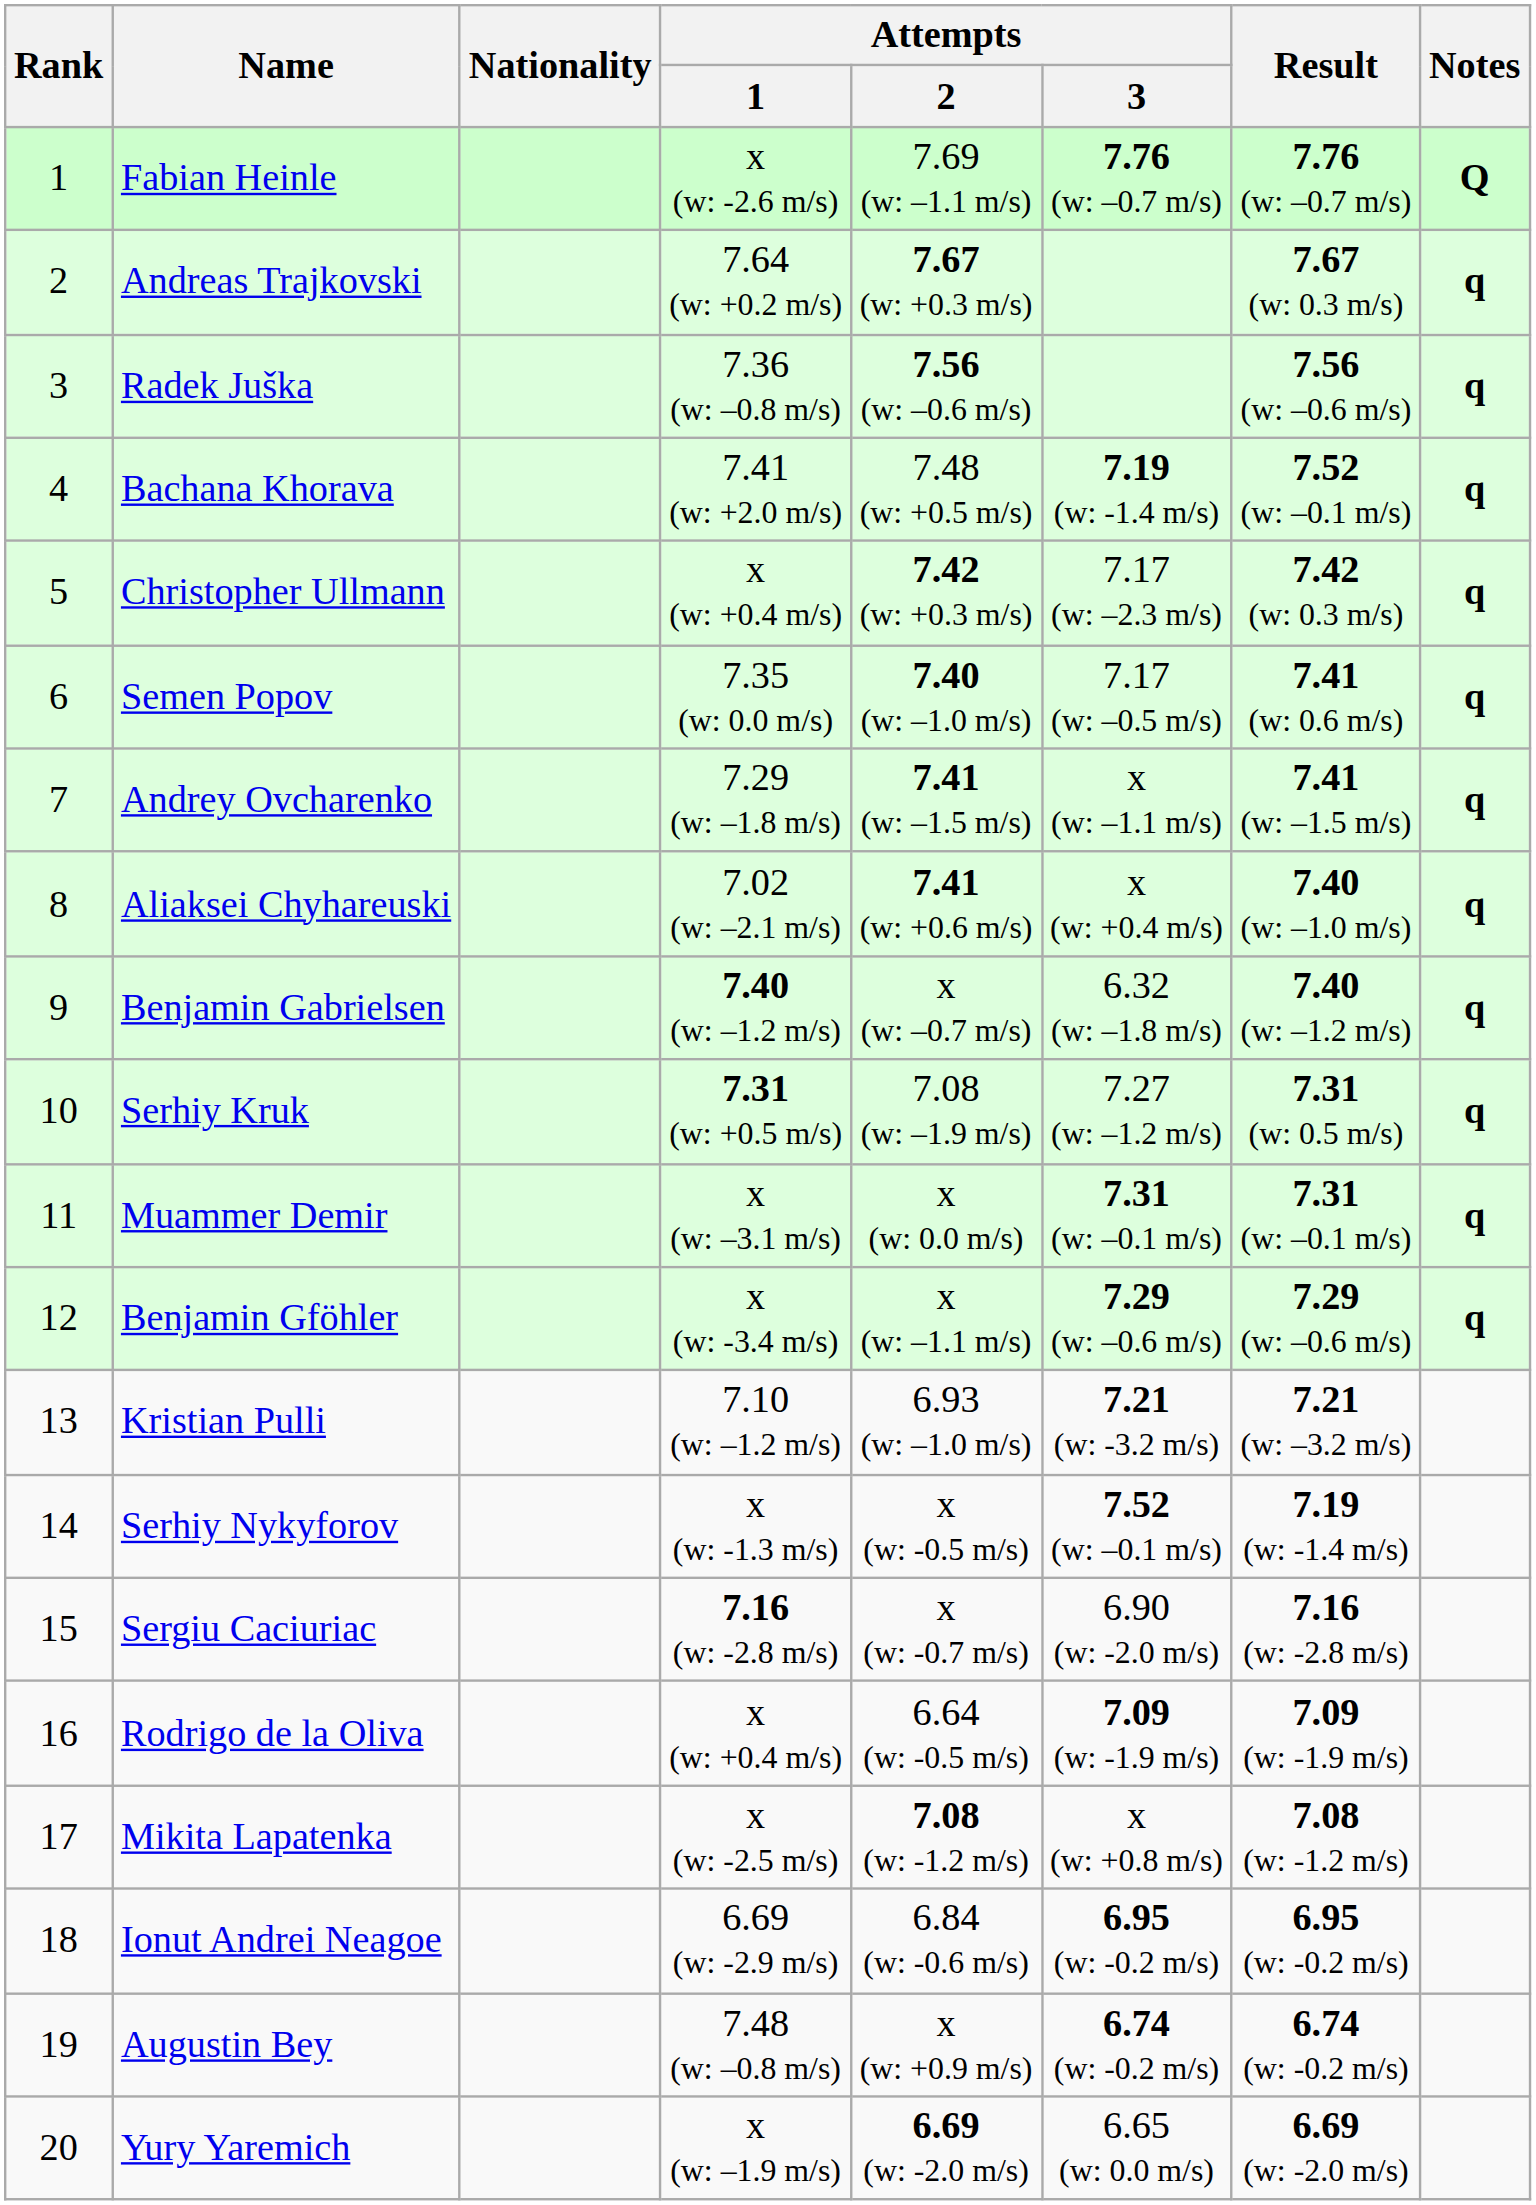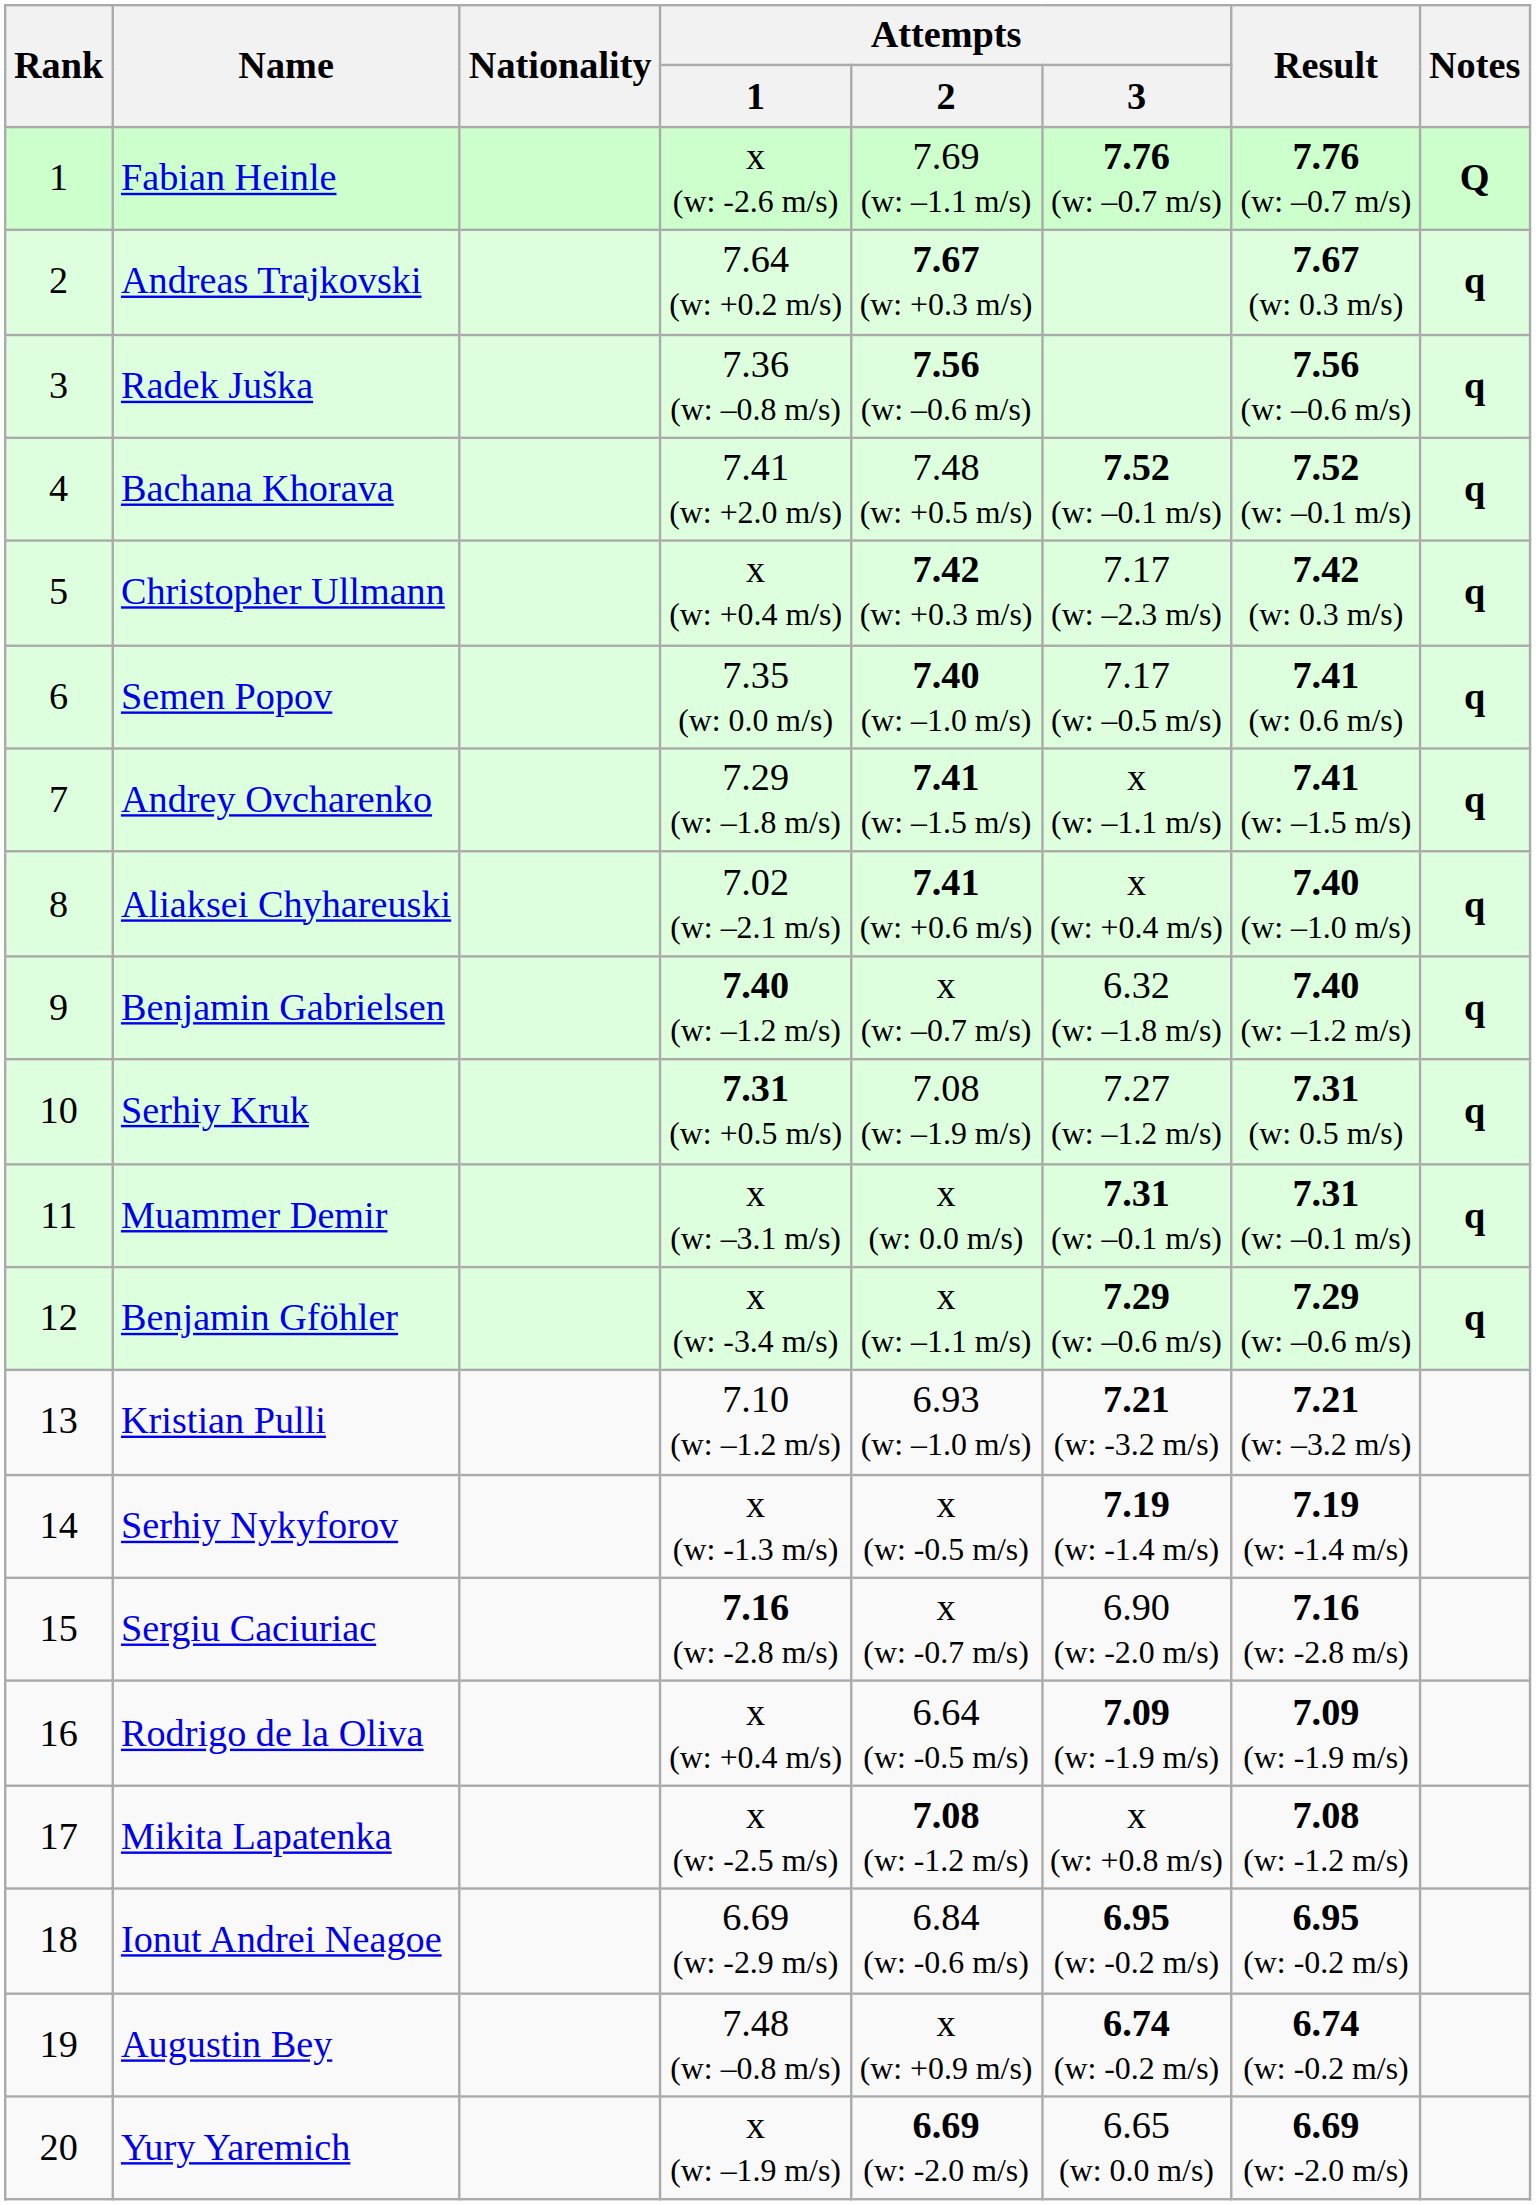(1137, 488) 7.19 (w: -1.4 m/s) -> (1137, 488) 7.52 (w: –0.1 m/s)
(1137, 1525) 7.52 (w: –0.1 m/s) -> (1137, 1525) 7.19 (w: -1.4 m/s)
